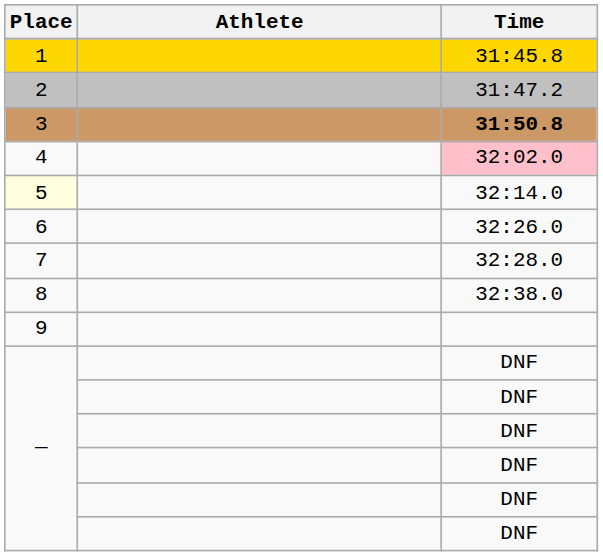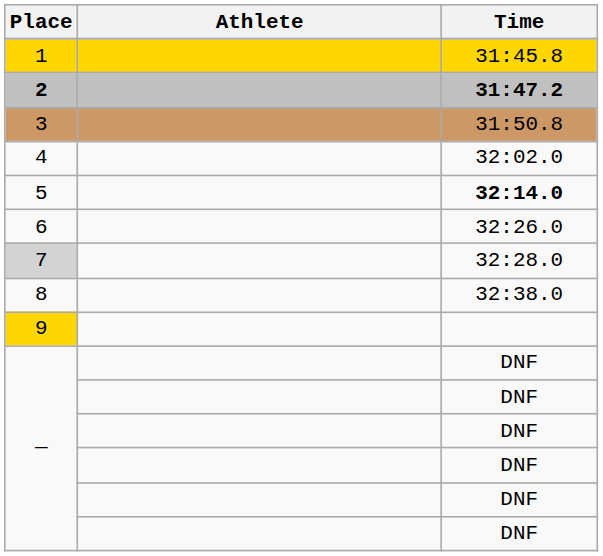(41, 90) normal -> (41, 90) bold
(519, 90) normal -> (519, 90) bold
(519, 124) bold -> (519, 124) normal
(519, 158) pink background -> (519, 158) no background
(41, 192) lightyellow background -> (41, 192) no background
(519, 192) normal -> (519, 192) bold
(41, 261) no background -> (41, 261) lightgrey background
(41, 329) no background -> (41, 329) gold background
